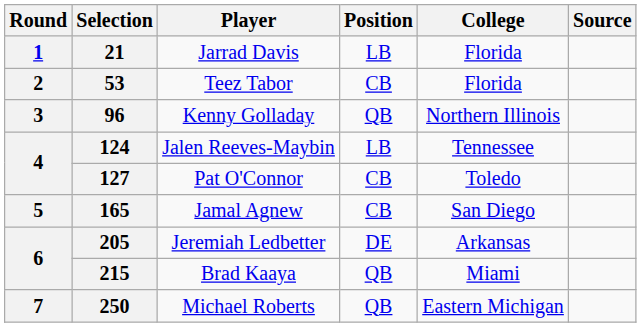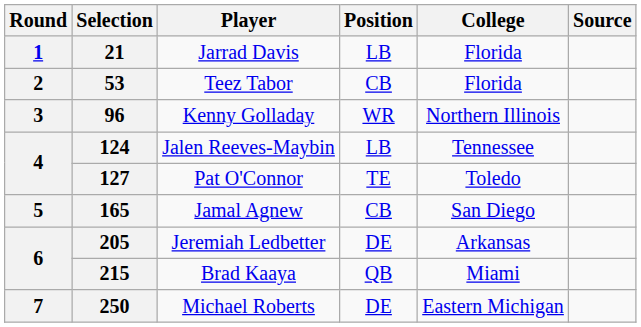(379, 115) QB -> (379, 115) WR
(379, 178) CB -> (379, 178) TE
(379, 305) QB -> (379, 305) DE
